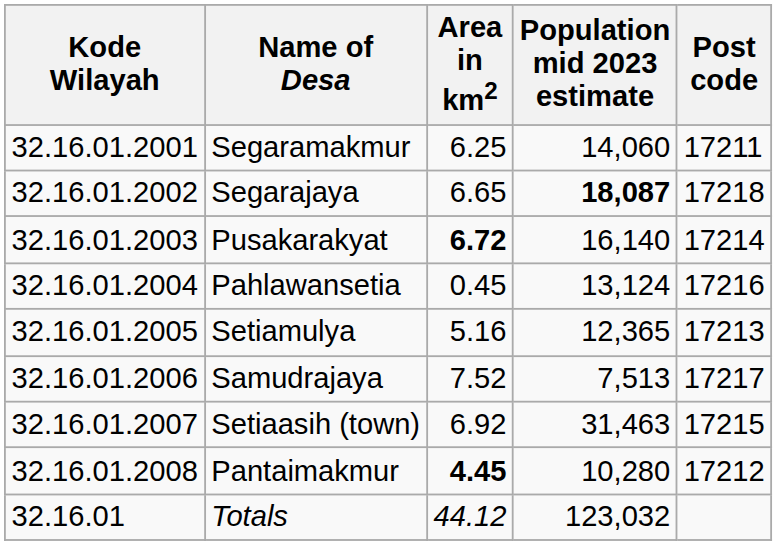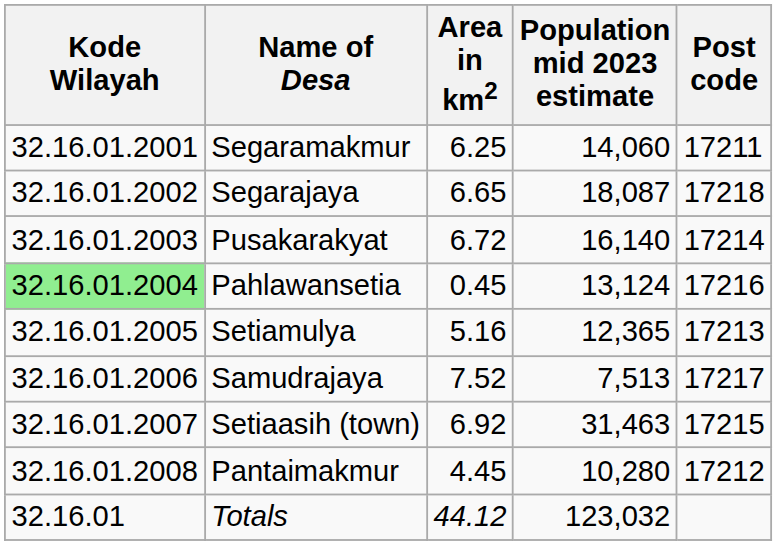(626, 193) bold -> (626, 193) normal
(478, 239) bold -> (478, 239) normal
(105, 285) no background -> (105, 285) lightgreen background
(478, 470) bold -> (478, 470) normal
